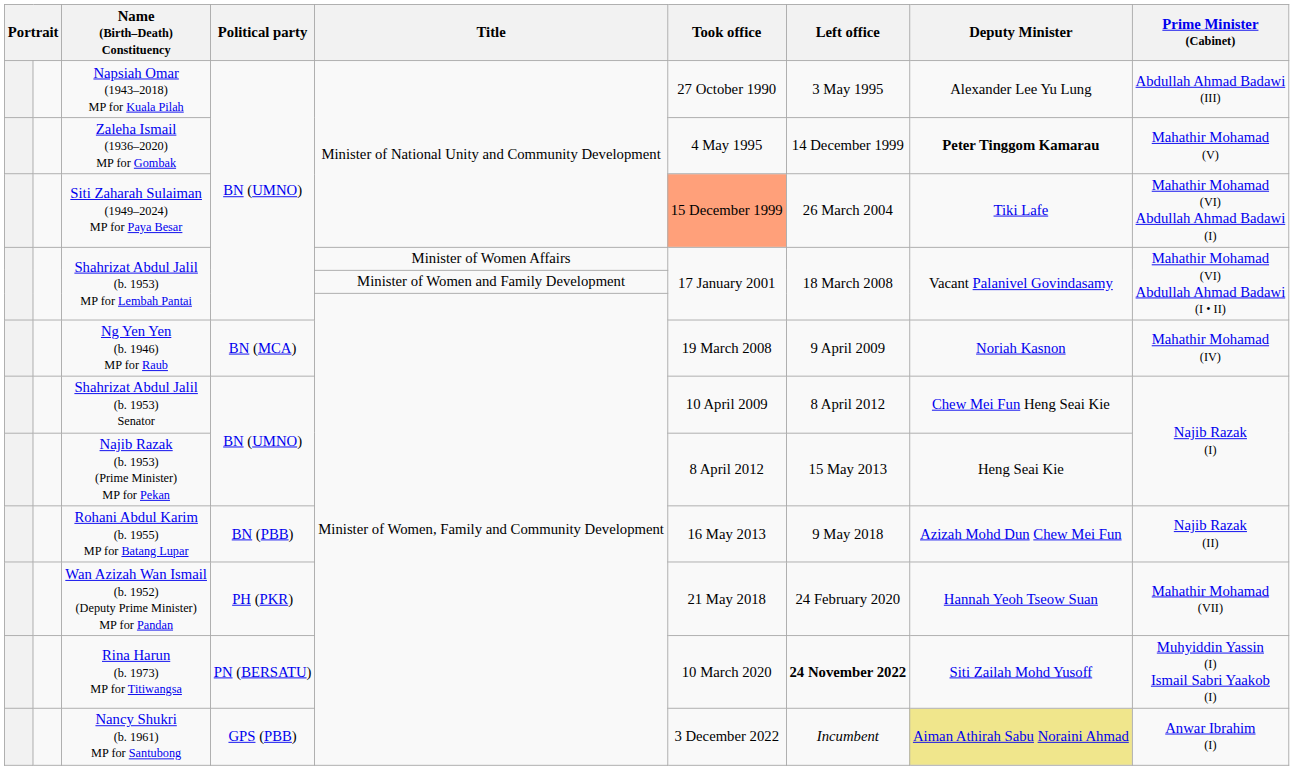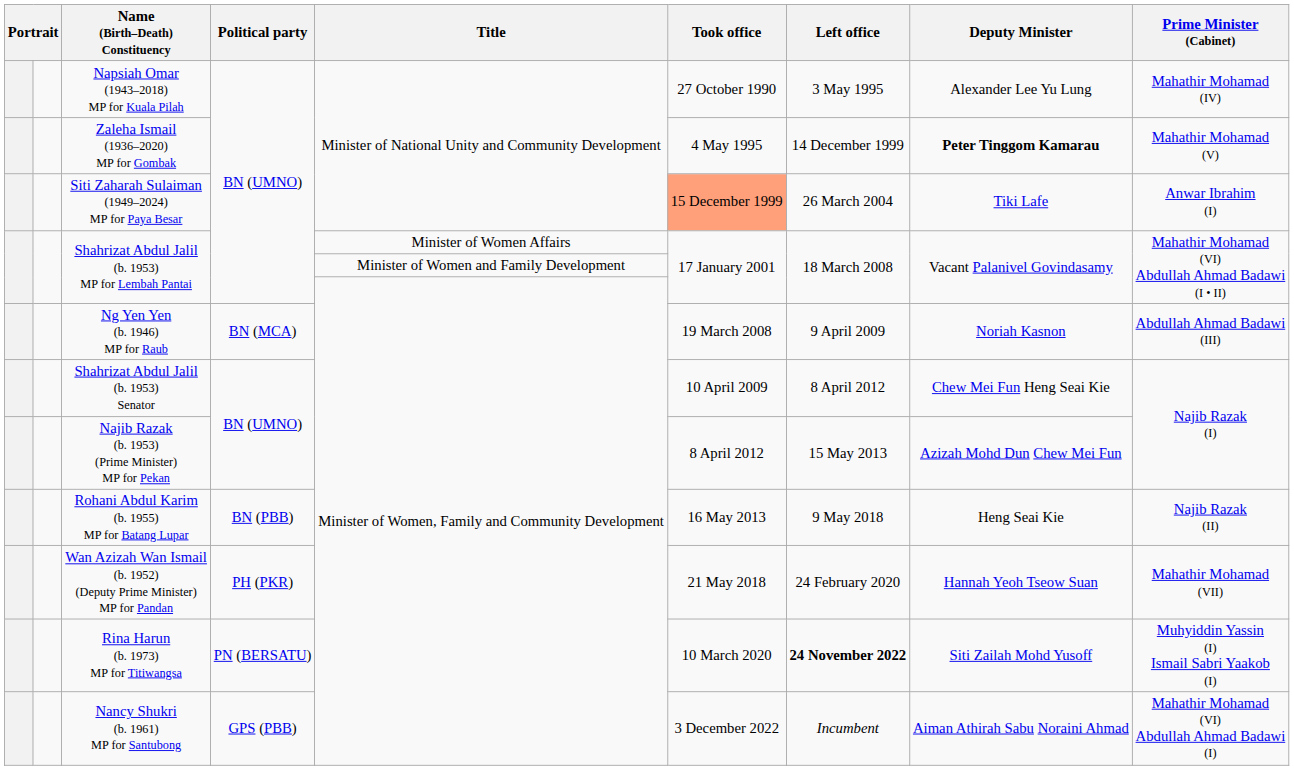(1210, 89) Abdullah Ahmad Badawi (III) -> (1210, 89) Mahathir Mohamad (IV)
(1210, 210) Mahathir Mohamad (VI) Abdullah Ahmad Badawi (I) -> (1210, 202) Anwar Ibrahim (I)
(1210, 348) Mahathir Mohamad (IV) -> (1210, 331) Abdullah Ahmad Badawi (III)
(1021, 469) Heng Seai Kie -> (1021, 452) Azizah Mohd Dun Chew Mei Fun
(1021, 534) Azizah Mohd Dun Chew Mei Fun -> (1021, 517) Heng Seai Kie
(1021, 736) khaki background -> (1021, 728) no background
(1210, 736) Anwar Ibrahim (I) -> (1210, 728) Mahathir Mohamad (VI) Abdullah Ahmad Badawi (I)
